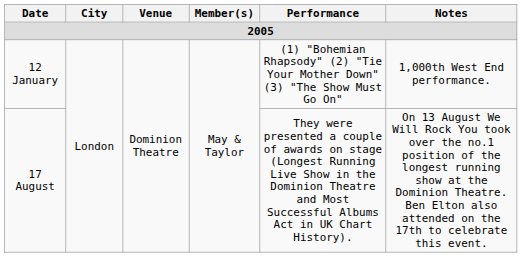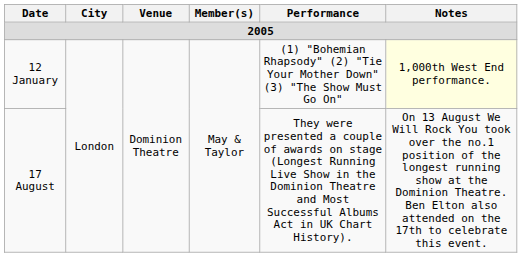(451, 74) no background -> (451, 74) lightyellow background
